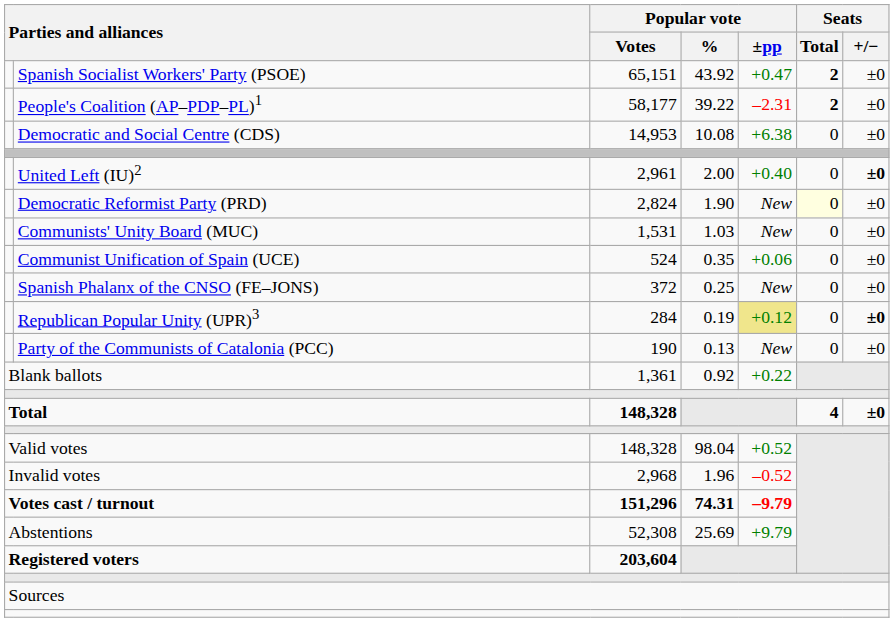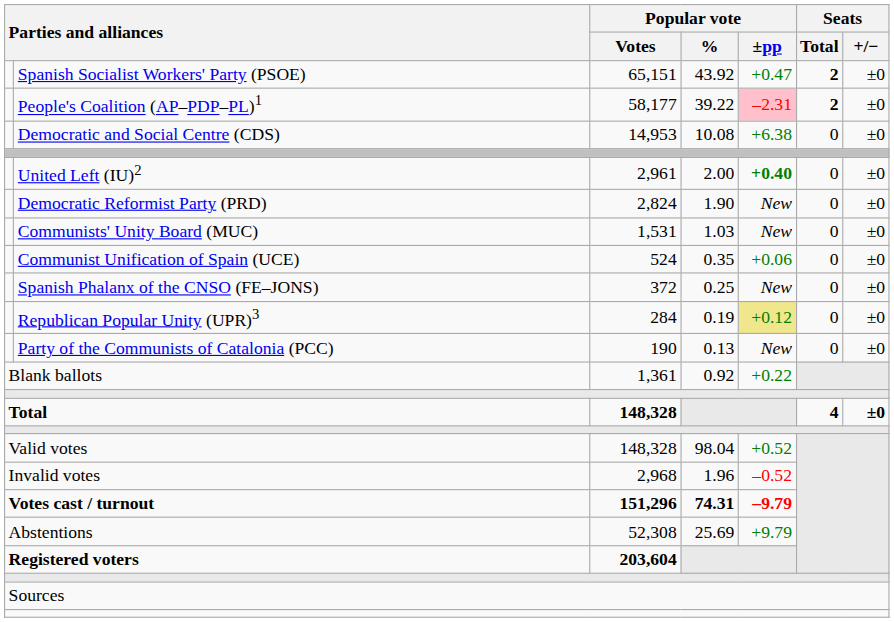(772, 104) no background -> (772, 104) pink background
(772, 173) normal -> (772, 173) bold
(876, 173) bold -> (876, 173) normal
(834, 203) lightyellow background -> (834, 203) no background
(876, 317) bold -> (876, 317) normal
